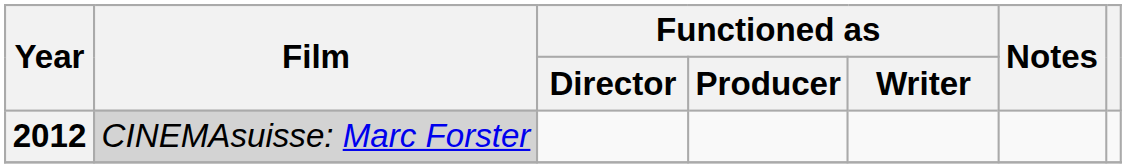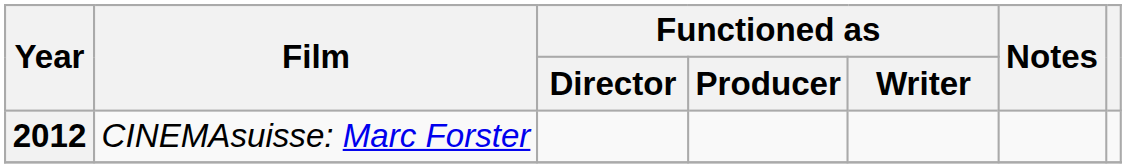(316, 135) lightgrey background -> (316, 135) no background
